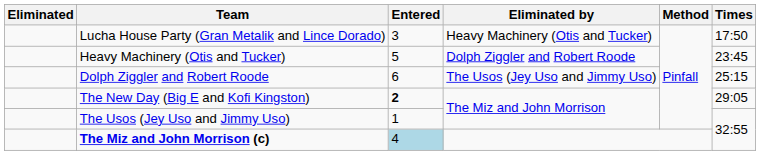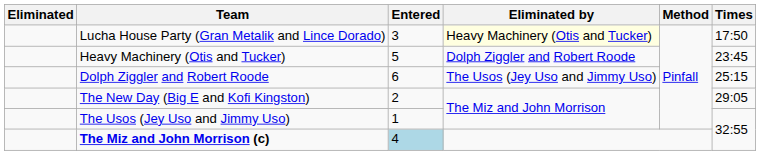(549, 35) no background -> (549, 35) lightyellow background
(395, 98) bold -> (395, 98) normal
